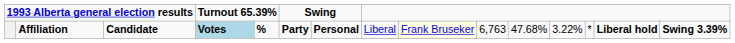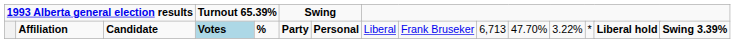(438, 30) lightyellow background -> (438, 30) no background
(493, 30) 6,763 -> (493, 30) 6,713
(529, 30) 47.68% -> (529, 30) 47.70%
